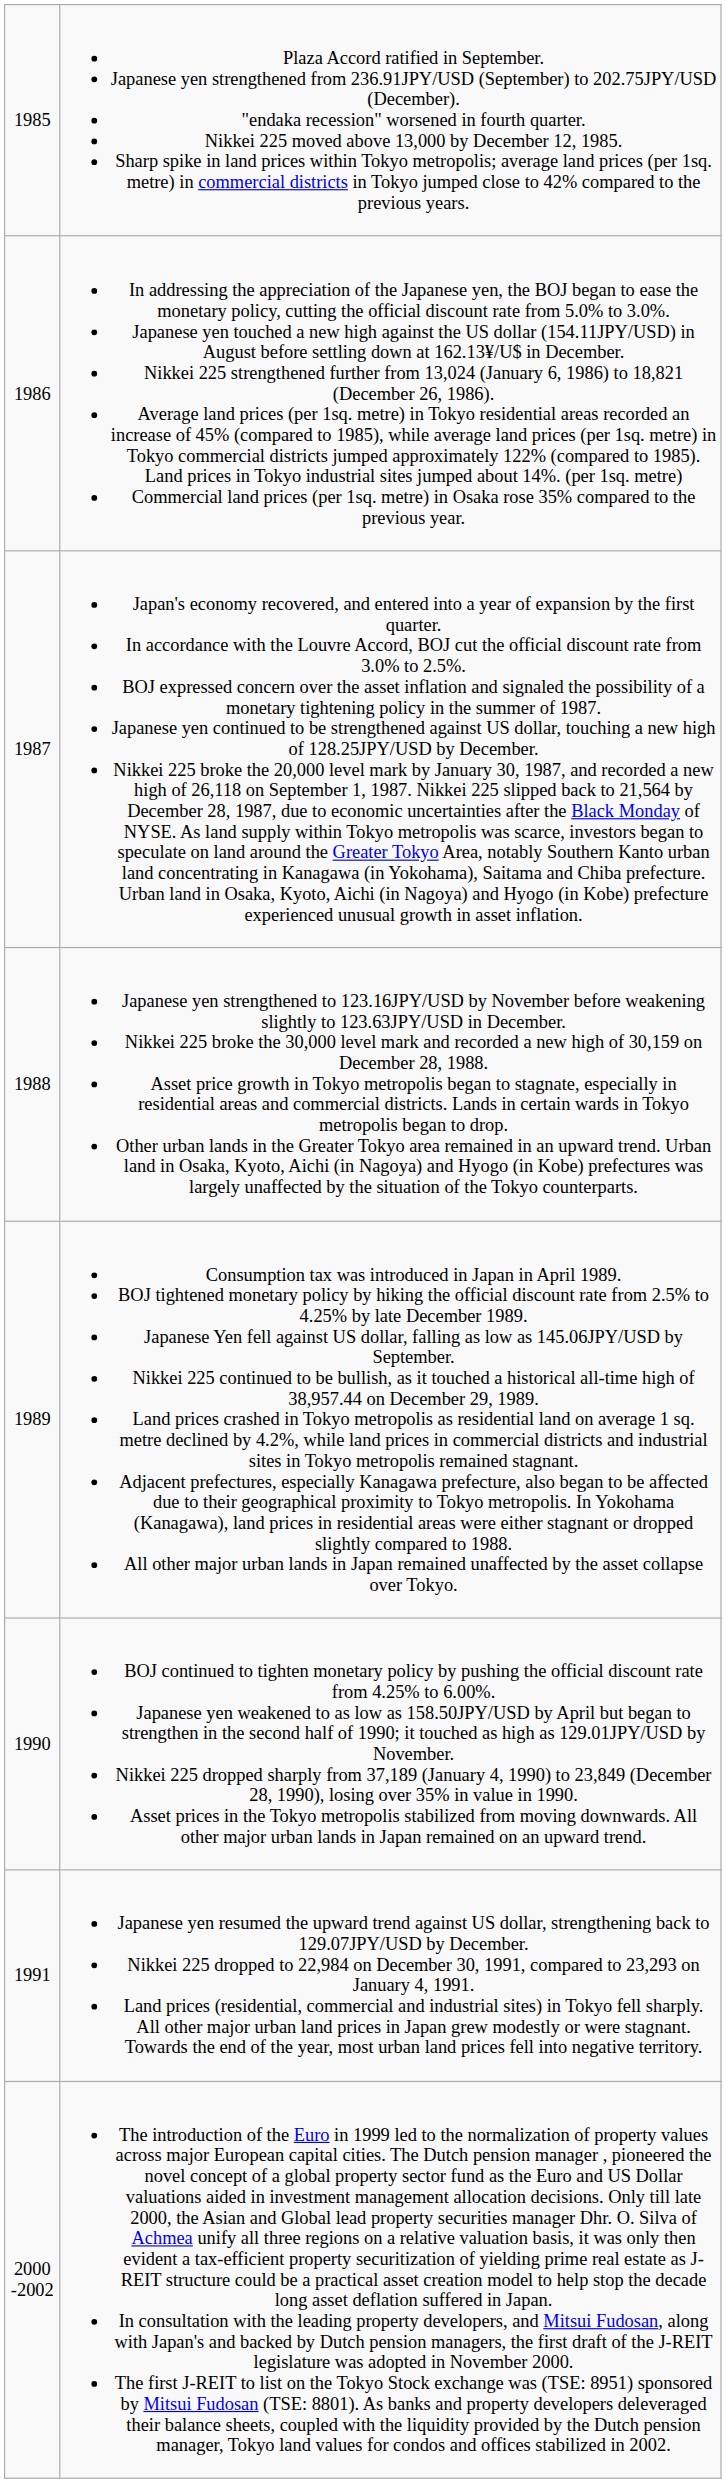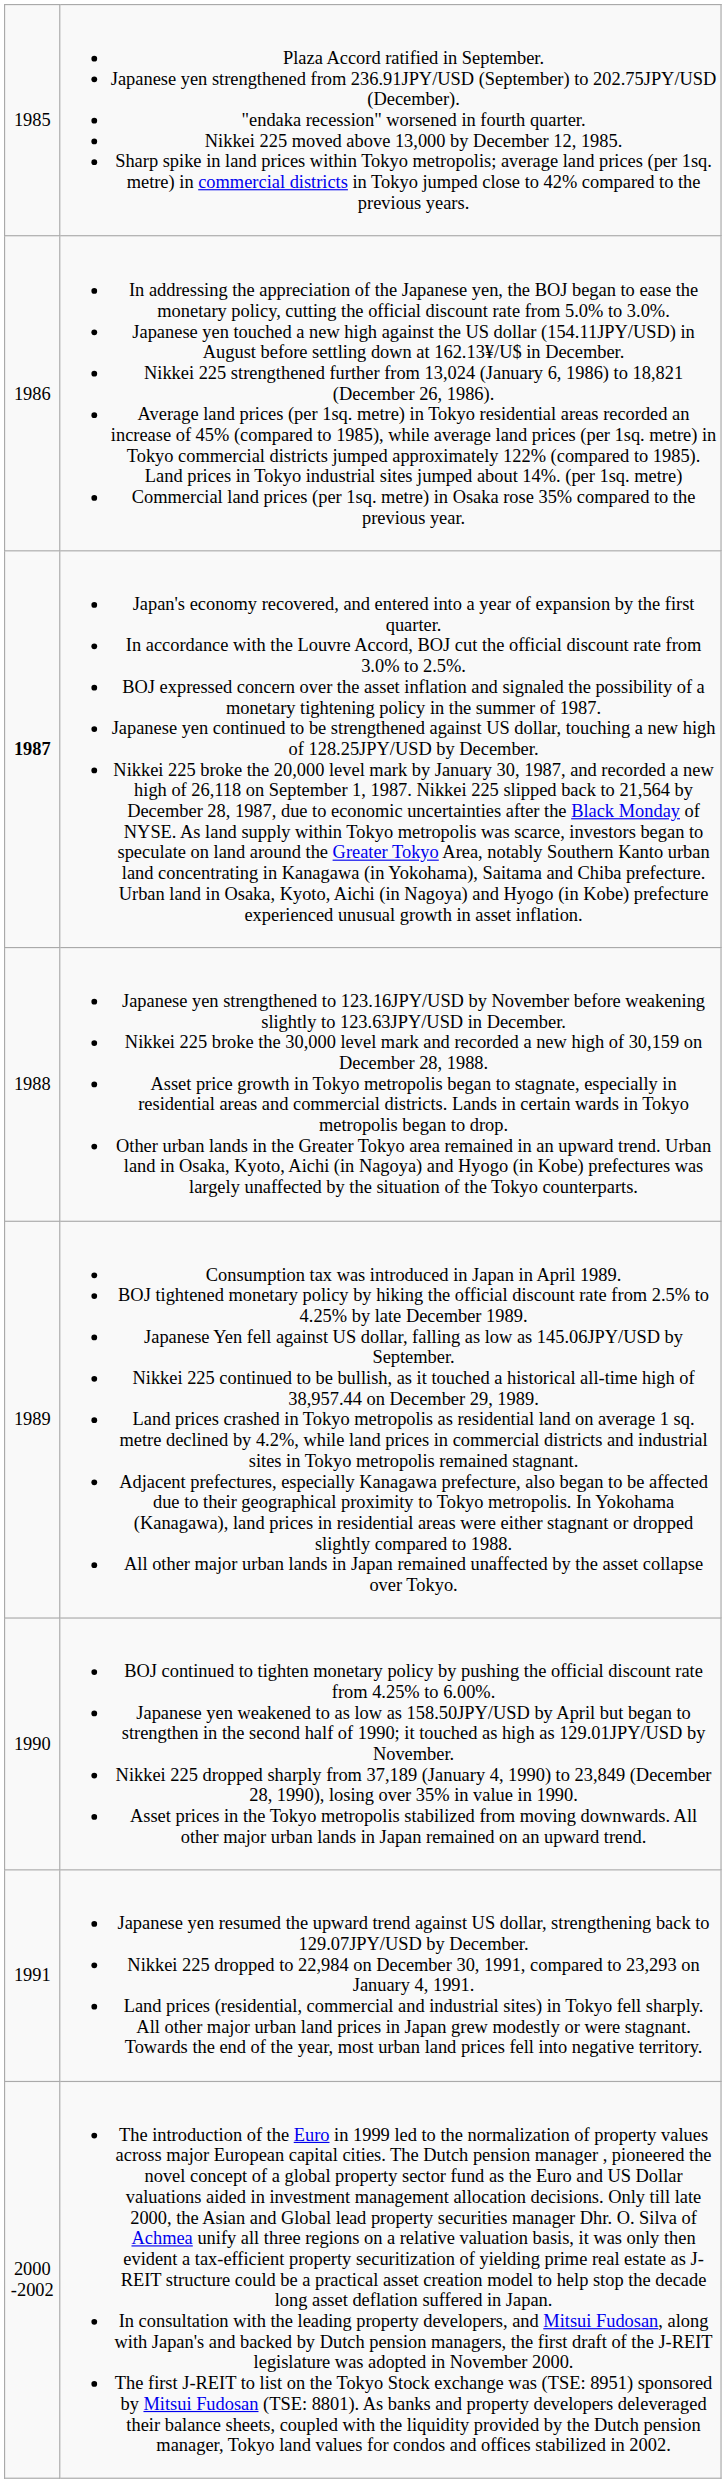(32, 749) normal -> (32, 749) bold
